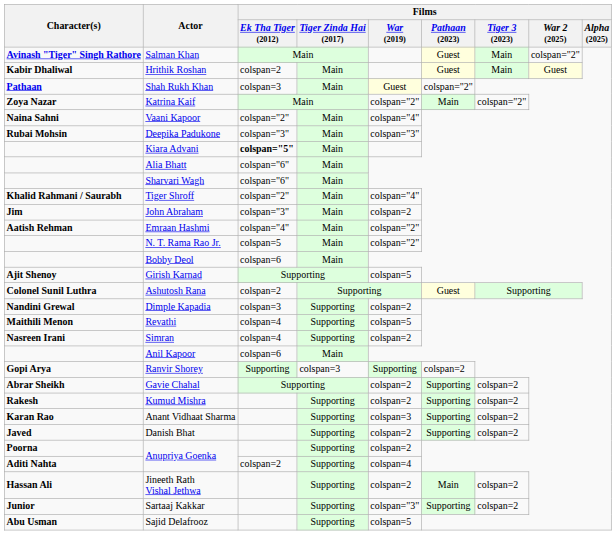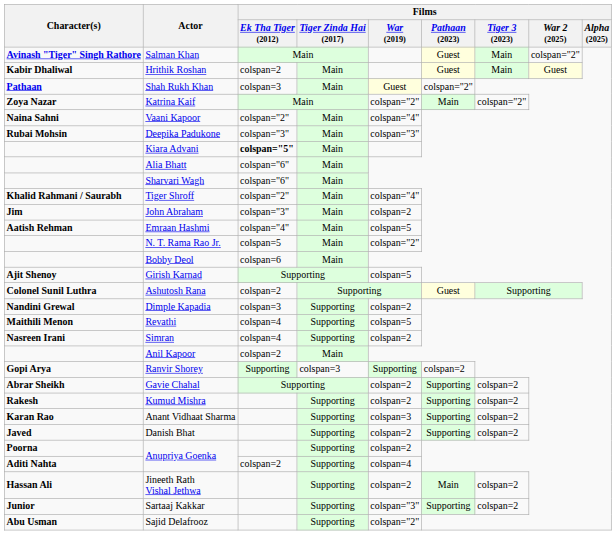(395, 228) colspan="2" -> (391, 228) colspan=5
(261, 353) colspan=6 -> (261, 353) colspan=2
(391, 522) colspan=5 -> (395, 522) colspan="2"
